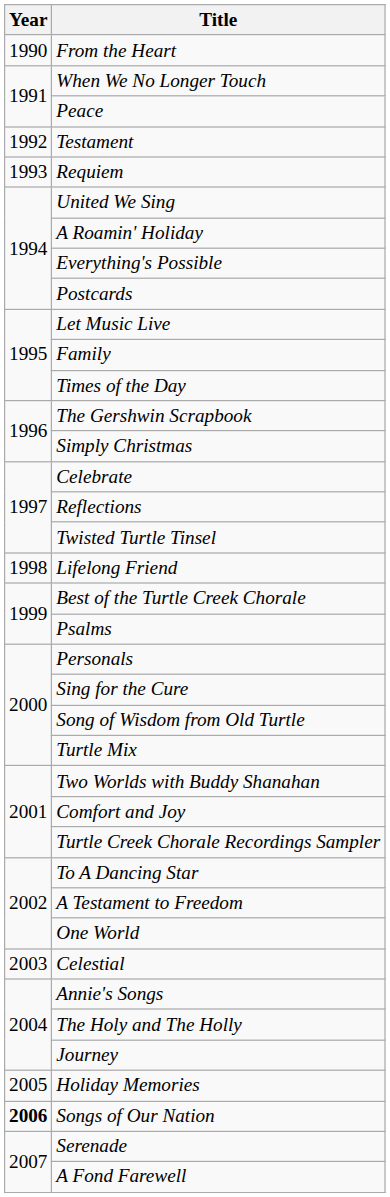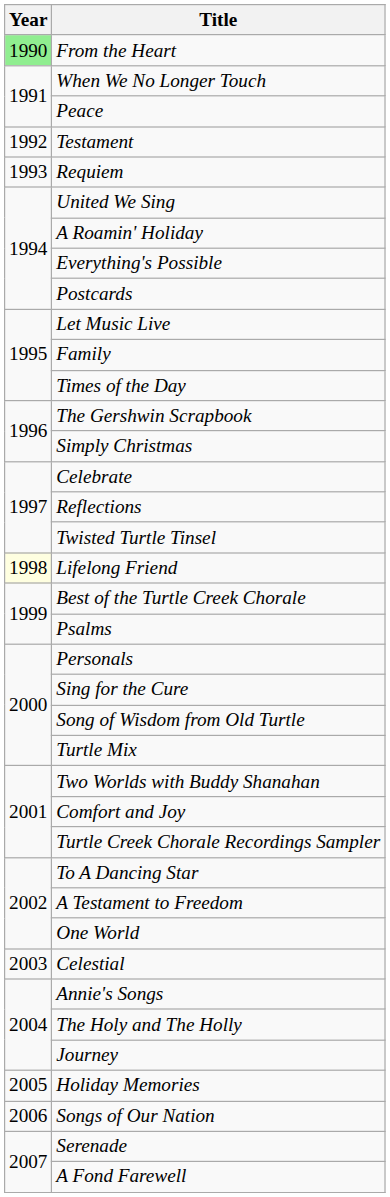(28, 50) no background -> (28, 50) lightgreen background
(28, 567) no background -> (28, 567) lightyellow background
(28, 1115) bold -> (28, 1115) normal
